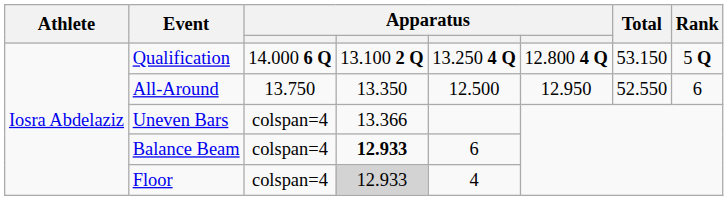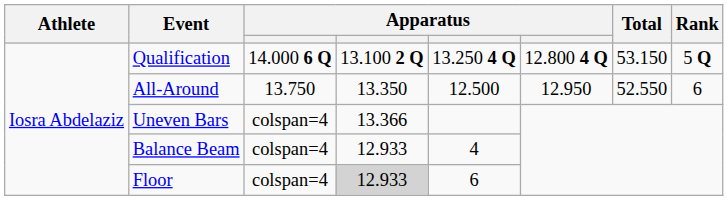(382, 149) bold -> (382, 149) normal
(474, 149) 6 -> (474, 149) 4
(474, 180) 4 -> (474, 180) 6
